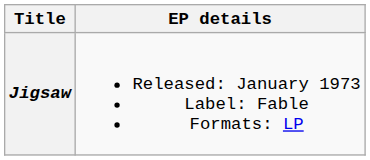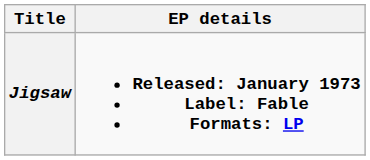(220, 104) normal -> (220, 104) bold
